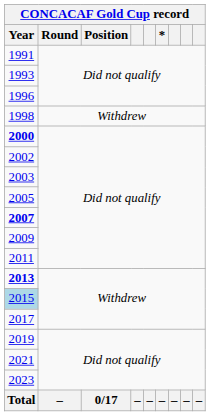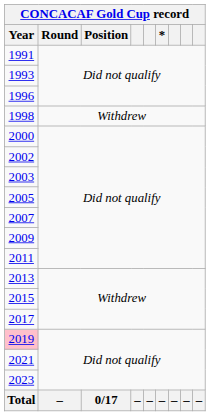(21, 136) bold -> (21, 136) normal
(21, 217) bold -> (21, 217) normal
(21, 278) bold -> (21, 278) normal
(21, 298) lightblue background -> (21, 298) no background
(21, 339) no background -> (21, 339) pink background
